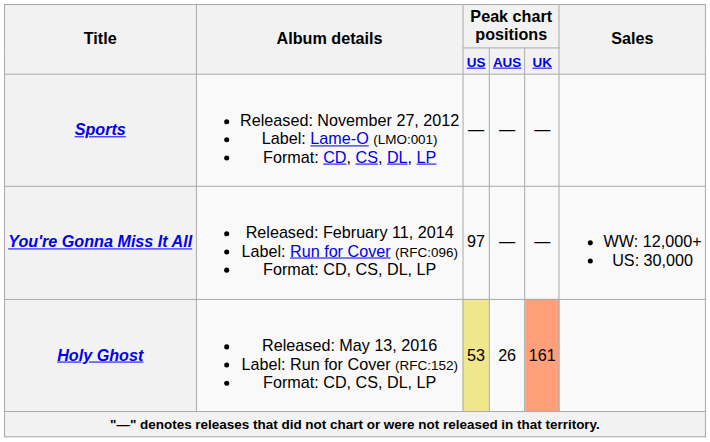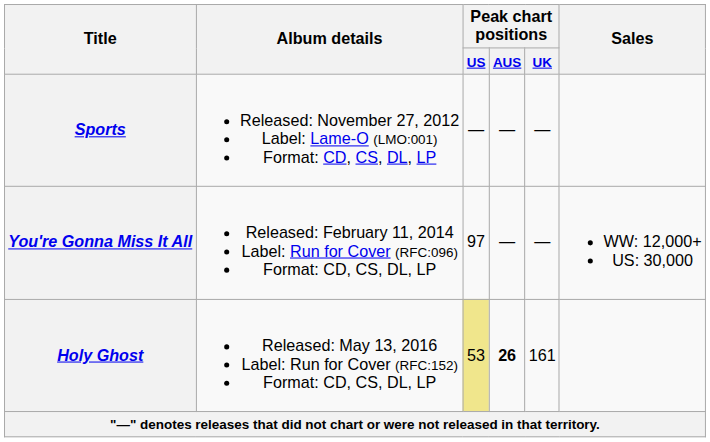(507, 355) normal -> (507, 355) bold
(542, 355) lightsalmon background -> (542, 355) no background
